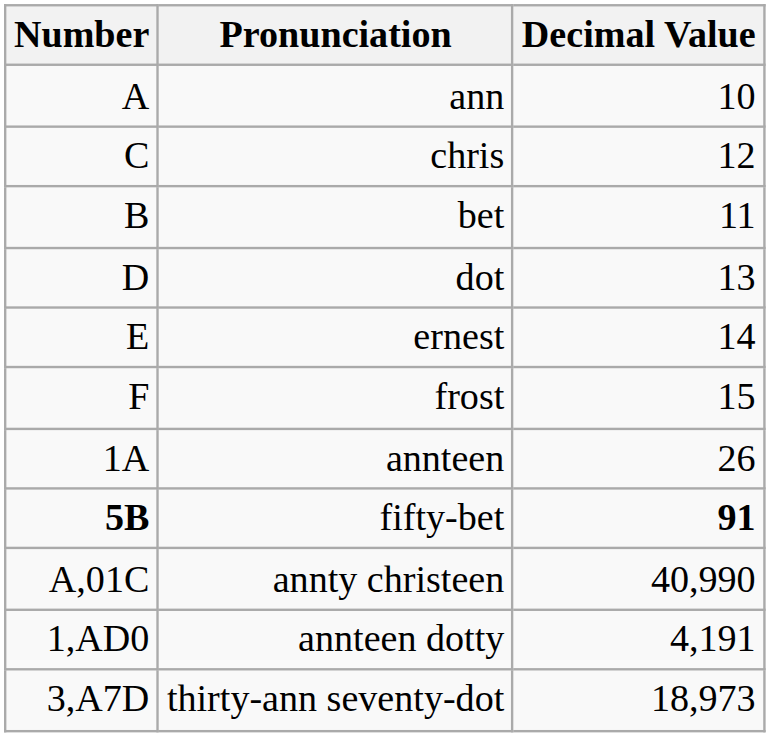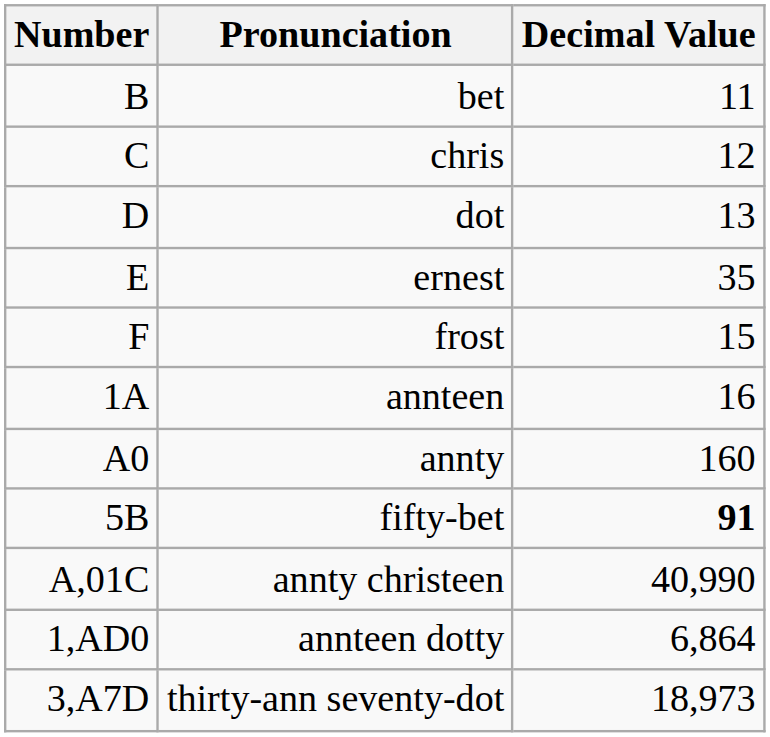- row: (477, 95)
rows swapped: (481, 215) <-> (467, 155)
(737, 336) 14 -> (737, 276) 35
(737, 457) 26 -> (737, 397) 16
+ row: (462, 457)
(127, 517) bold -> (127, 517) normal
(713, 638) 4,191 -> (713, 638) 6,864
